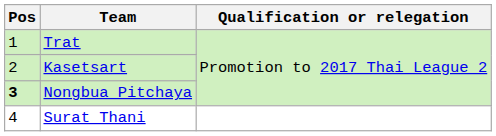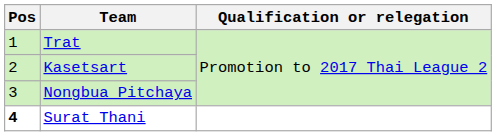(13, 93) bold -> (13, 93) normal
(13, 118) normal -> (13, 118) bold
